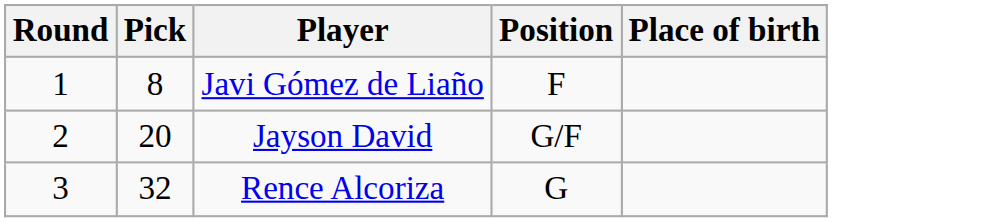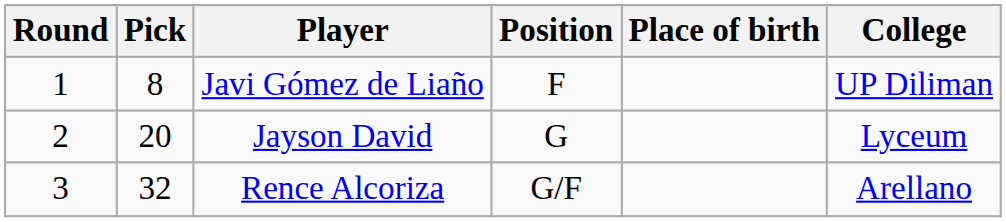+ column: (914, 30)
(556, 135) G/F -> (556, 135) G
(556, 188) G -> (556, 188) G/F
